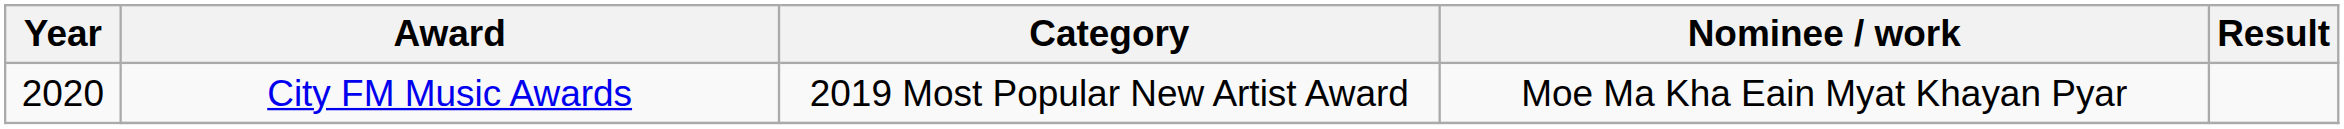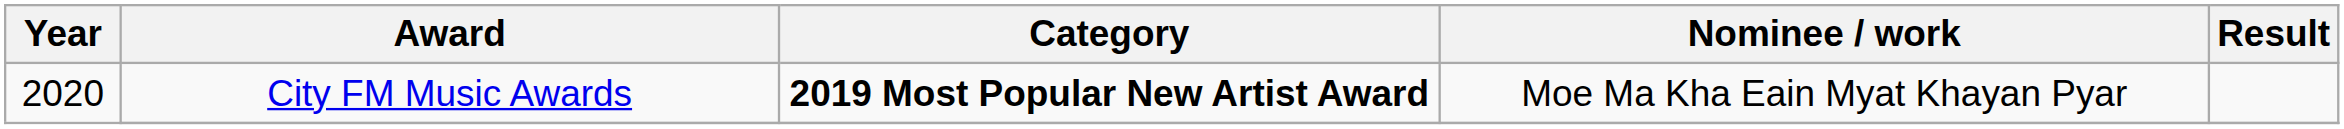(1109, 92) normal -> (1109, 92) bold
